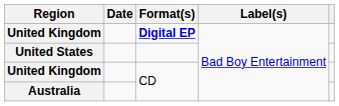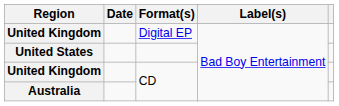(167, 33) bold -> (165, 33) normal
